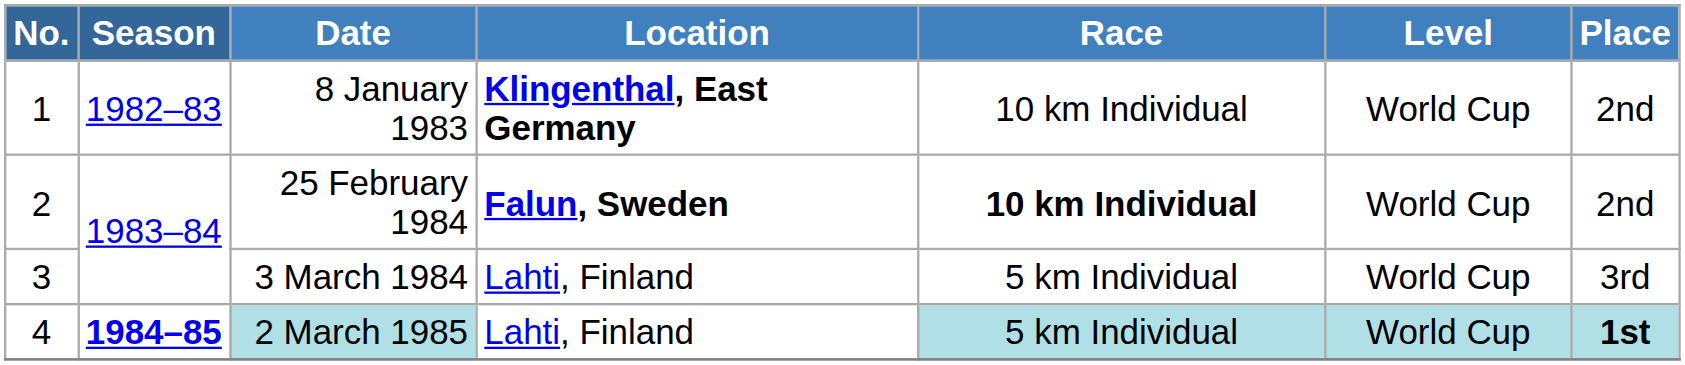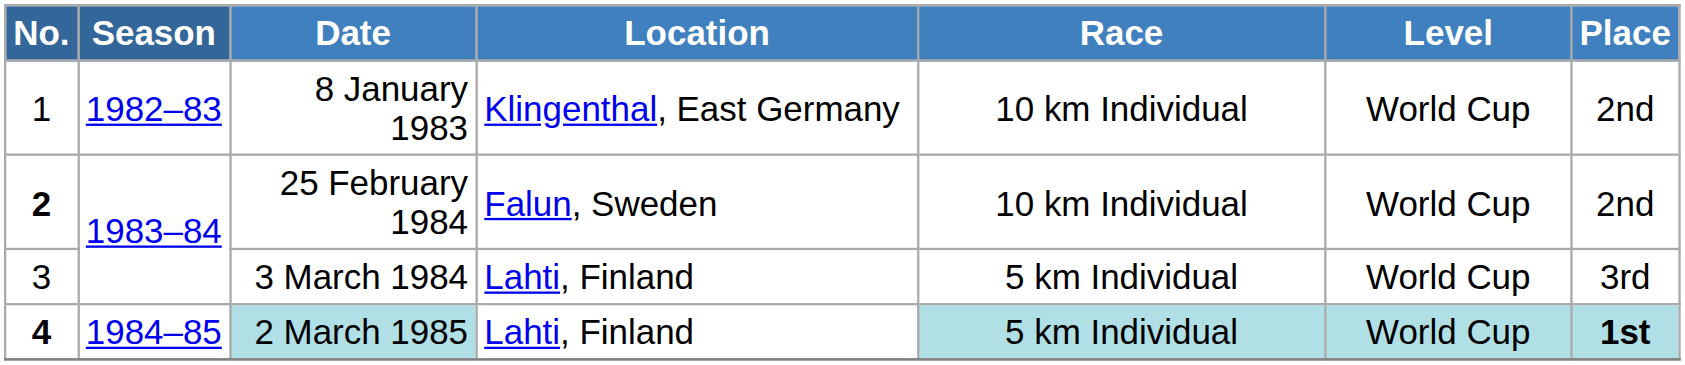(626, 108) bold -> (692, 108) normal
(41, 202) normal -> (41, 202) bold
(607, 202) bold -> (601, 202) normal
(1122, 202) bold -> (1122, 202) normal
(41, 333) normal -> (41, 333) bold
(154, 333) bold -> (154, 333) normal
